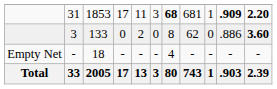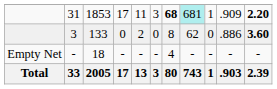(192, 14) no background -> (192, 14) paleturquoise background
(230, 14) bold -> (230, 14) normal
